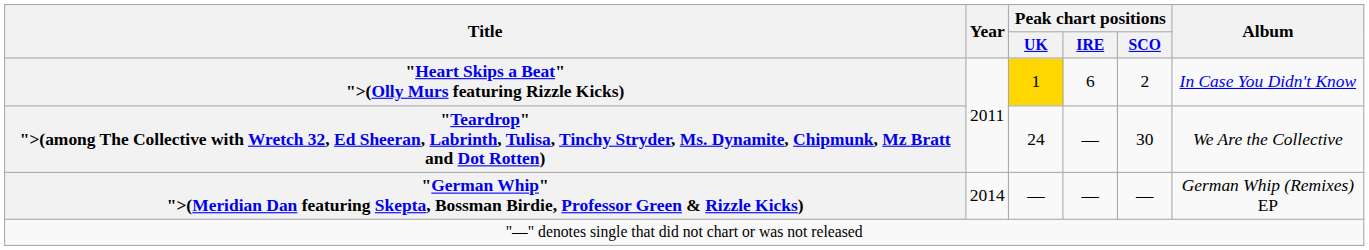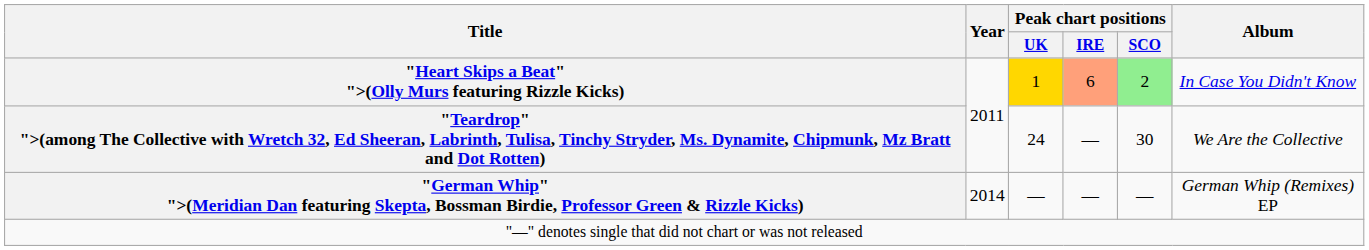(1090, 81) no background -> (1090, 81) lightsalmon background
(1145, 81) no background -> (1145, 81) lightgreen background
